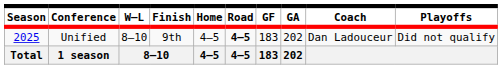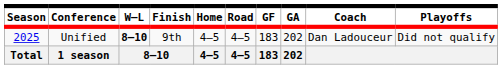(134, 37) normal -> (134, 37) bold
(241, 37) bold -> (241, 37) normal
